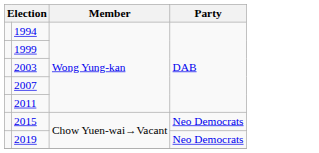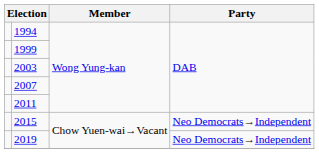(208, 121) Neo Democrats -> (242, 121) Neo Democrats→Independent
(208, 139) Neo Democrats -> (242, 139) Neo Democrats→Independent
